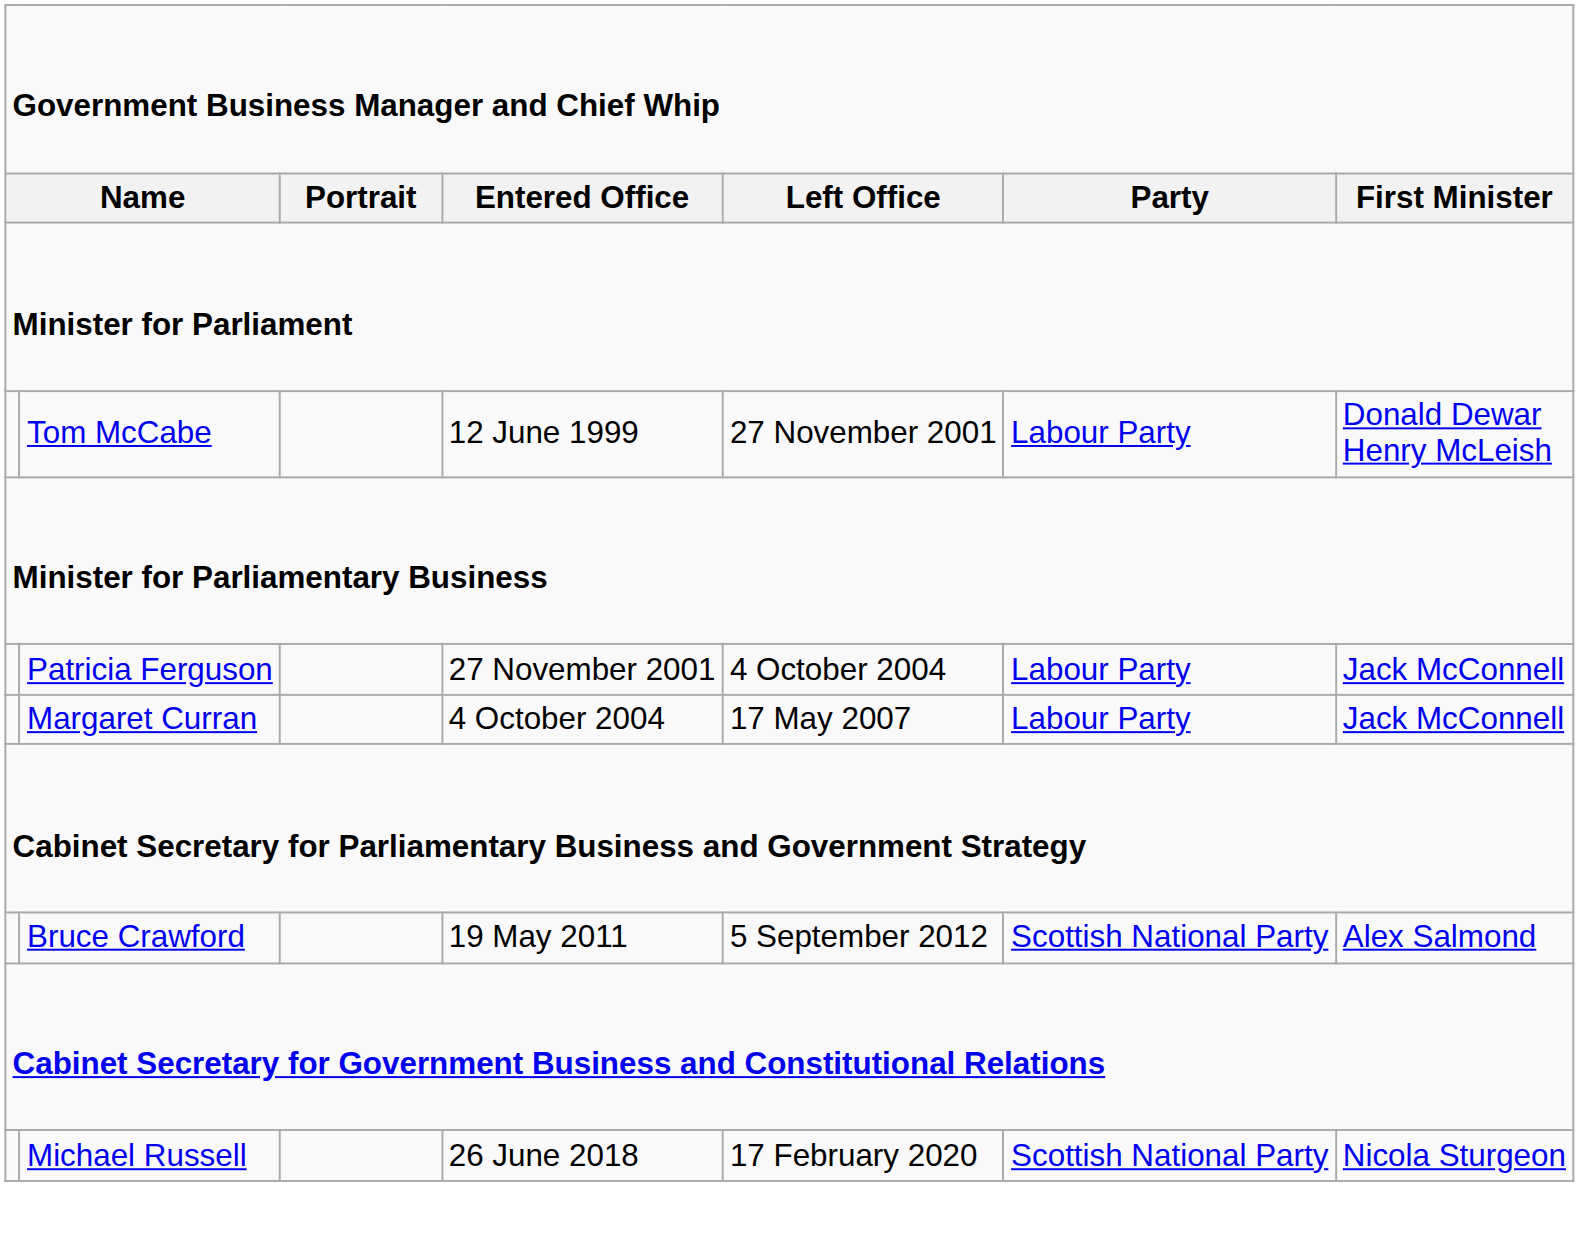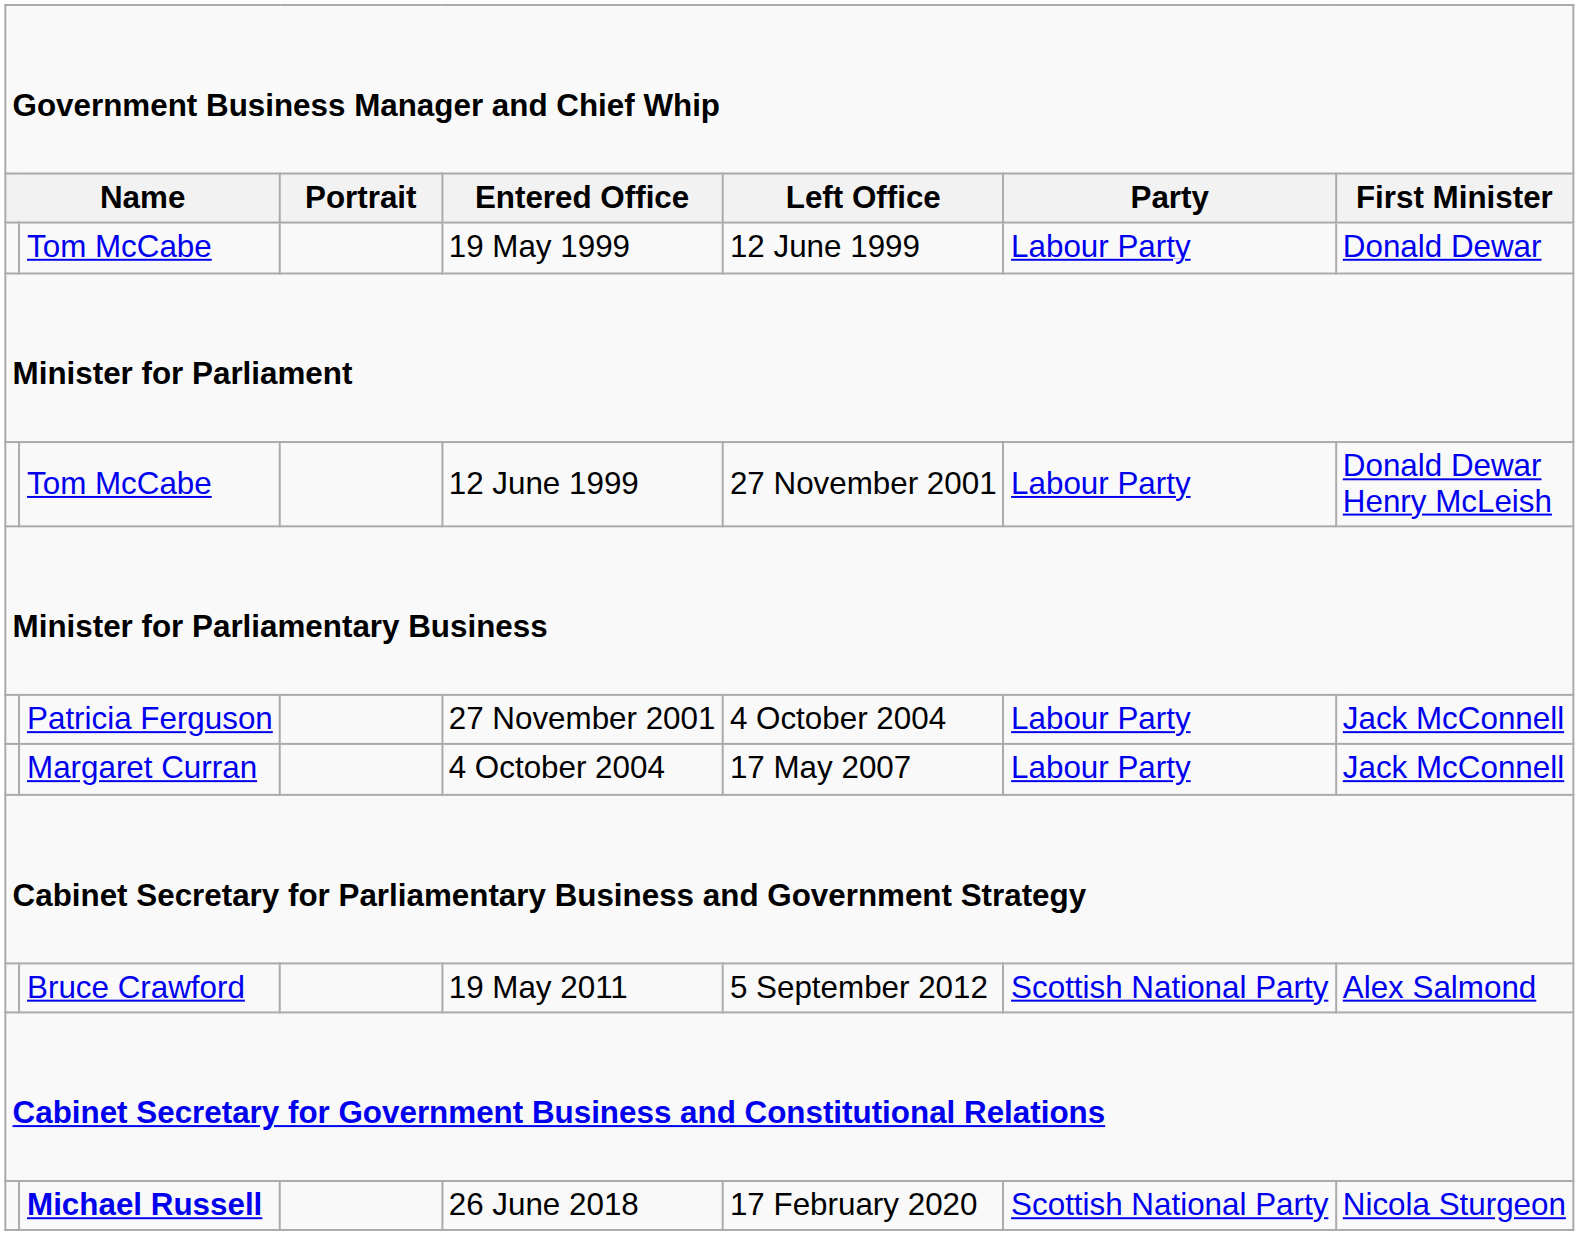+ row: (539, 247)
(137, 1155) normal -> (145, 1204) bold
